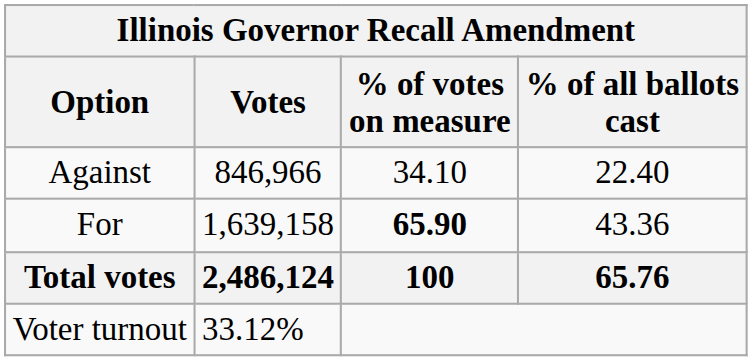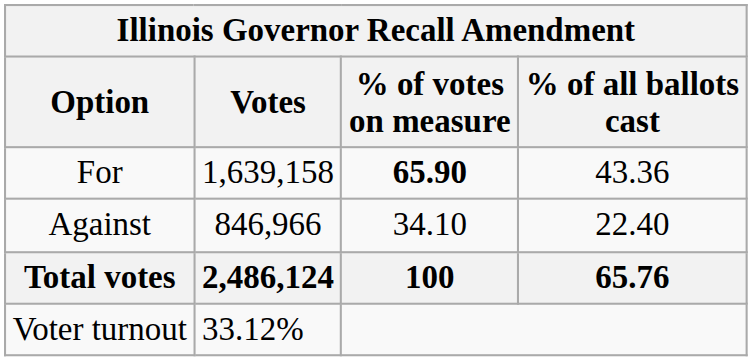rows swapped: (100, 224) <-> (100, 172)
